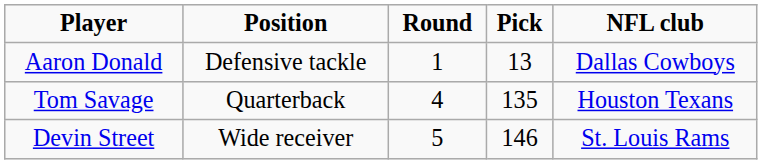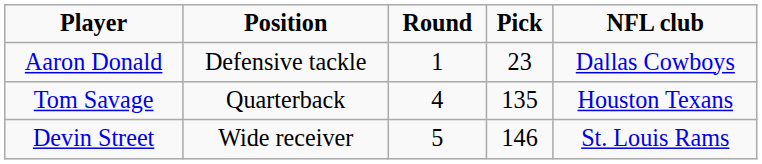(520, 61) 13 -> (520, 61) 23
